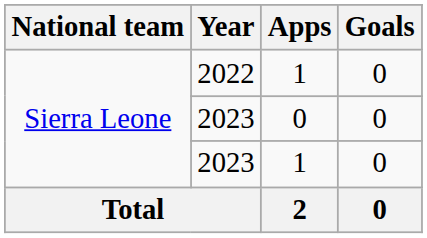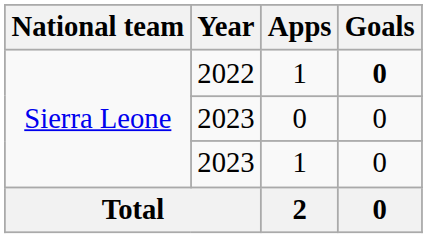(380, 72) normal -> (380, 72) bold
